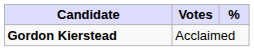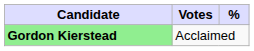(62, 35) no background -> (62, 35) lightgreen background
